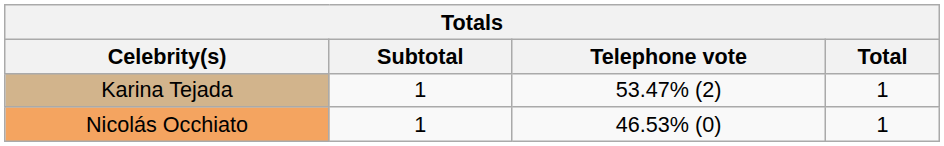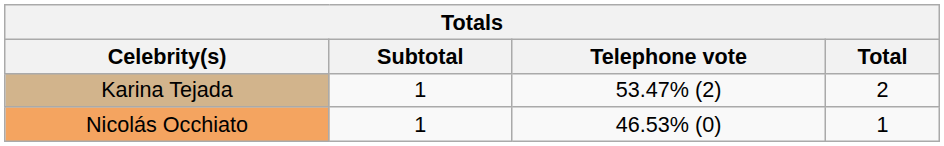(883, 90) 1 -> (883, 90) 2
